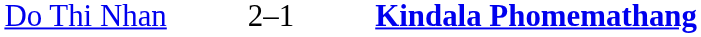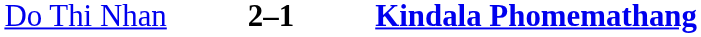(271, 15) normal -> (271, 15) bold
